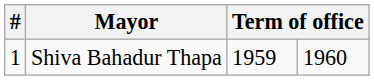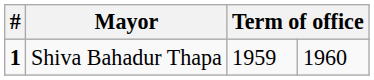(15, 57) normal -> (15, 57) bold
